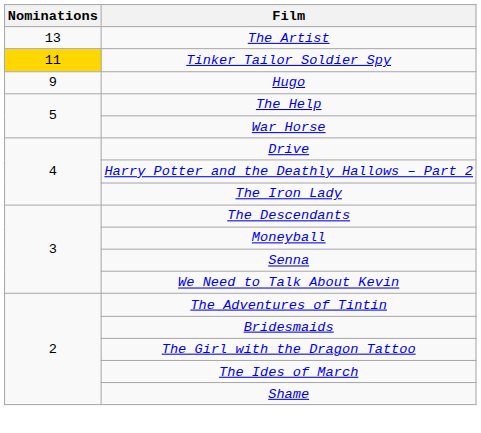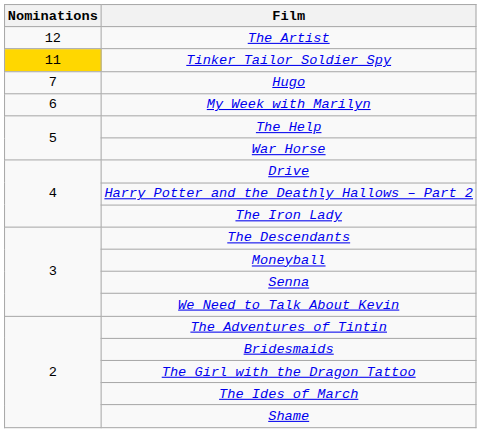(53, 38) 13 -> (53, 38) 12
(53, 82) 9 -> (53, 82) 7
+ row: (289, 105)
